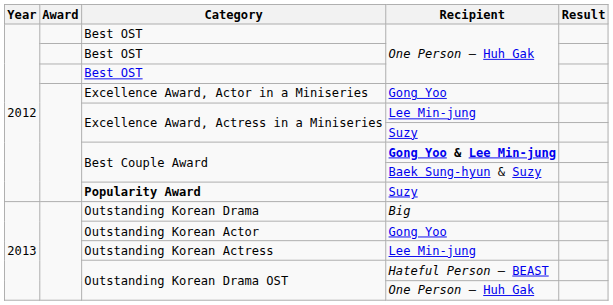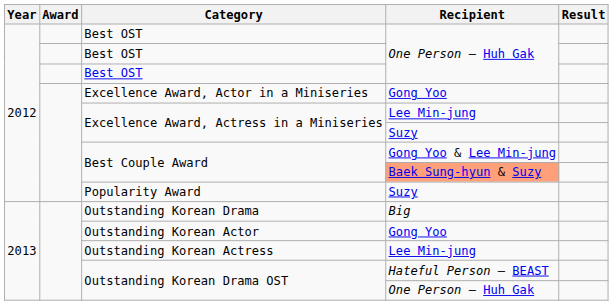(472, 152) bold -> (472, 152) normal
(465, 172) no background -> (465, 172) lightsalmon background
(143, 192) bold -> (143, 192) normal
